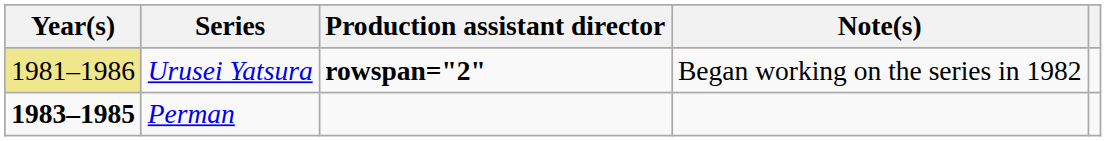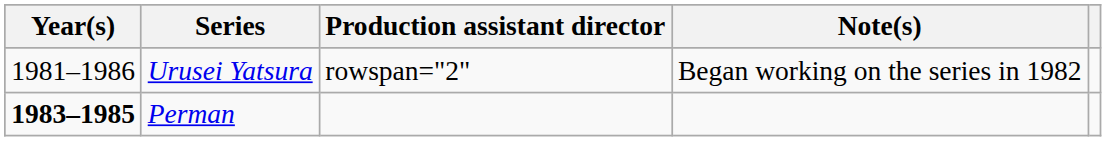(73, 69) khaki background -> (73, 69) no background
(406, 69) bold -> (398, 69) normal
